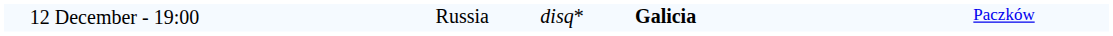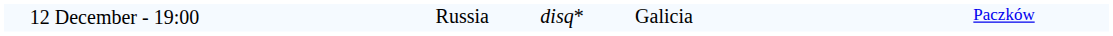(666, 16) bold -> (664, 16) normal
